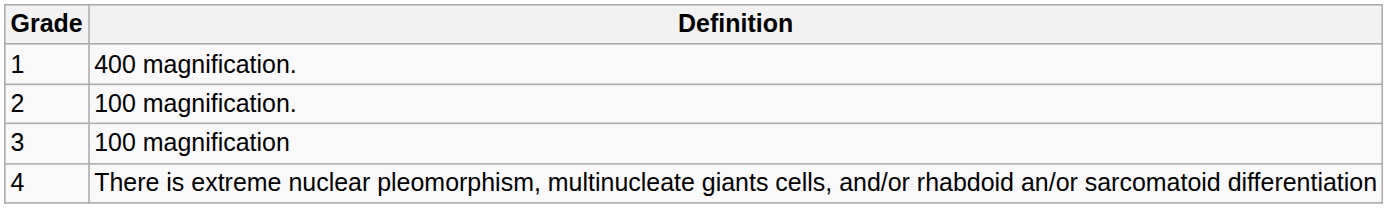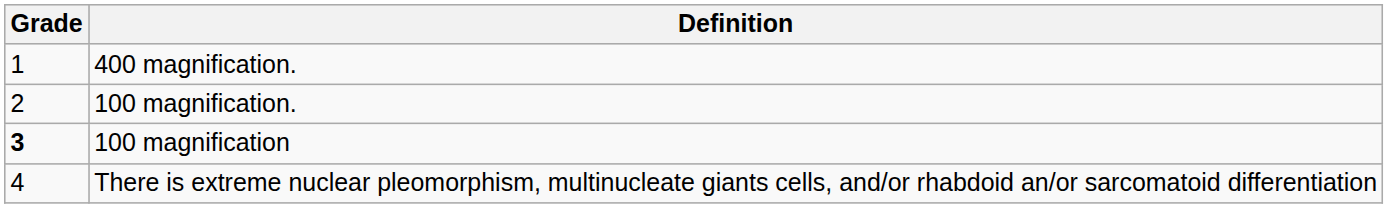(17, 143) normal -> (17, 143) bold
